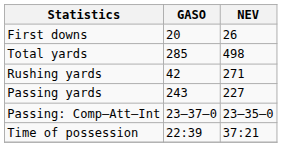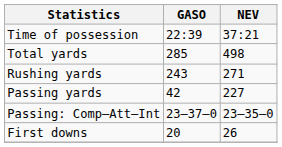rows swapped: (47, 34) <-> (73, 133)
(173, 74) 42 -> (177, 74) 243
(177, 93) 243 -> (173, 93) 42
